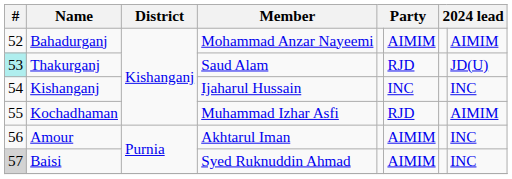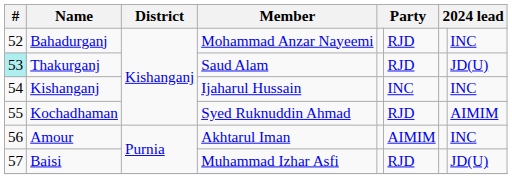(412, 40) AIMIM -> (401, 40) RJD
(474, 40) AIMIM -> (463, 40) INC
(270, 112) Muhammad Izhar Asfi -> (276, 112) Syed Ruknuddin Ahmad
(16, 161) lightgrey background -> (16, 161) no background
(276, 161) Syed Ruknuddin Ahmad -> (270, 161) Muhammad Izhar Asfi
(412, 161) AIMIM -> (401, 161) RJD
(463, 161) INC -> (469, 161) JD(U)
